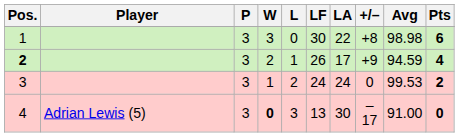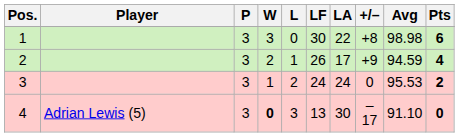(23, 60) bold -> (23, 60) normal
(405, 82) 99.53 -> (405, 82) 95.53
(405, 112) 91.00 -> (405, 112) 91.10
